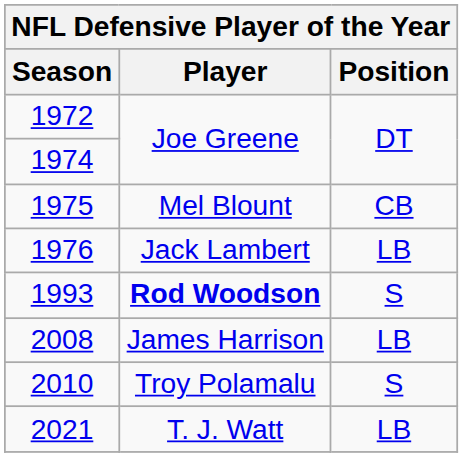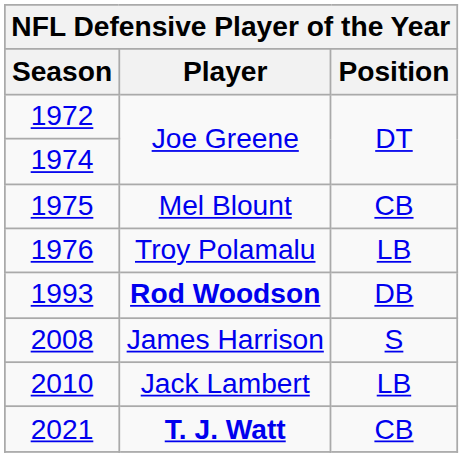(225, 250) Jack Lambert -> (225, 250) Troy Polamalu
(394, 294) S -> (394, 294) DB
(394, 339) LB -> (394, 339) S
(225, 384) Troy Polamalu -> (225, 384) Jack Lambert
(394, 384) S -> (394, 384) LB
(225, 428) normal -> (225, 428) bold
(394, 428) LB -> (394, 428) CB
